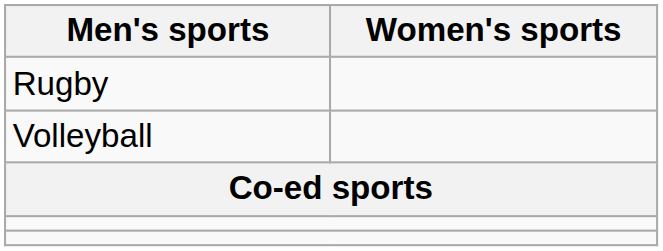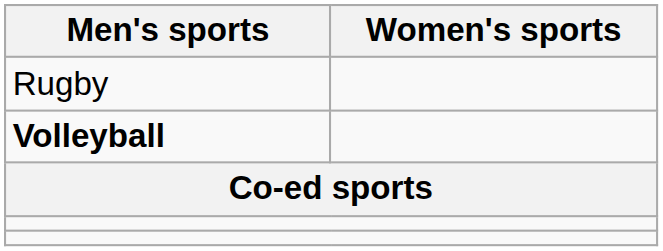(83, 135) normal -> (89, 135) bold
